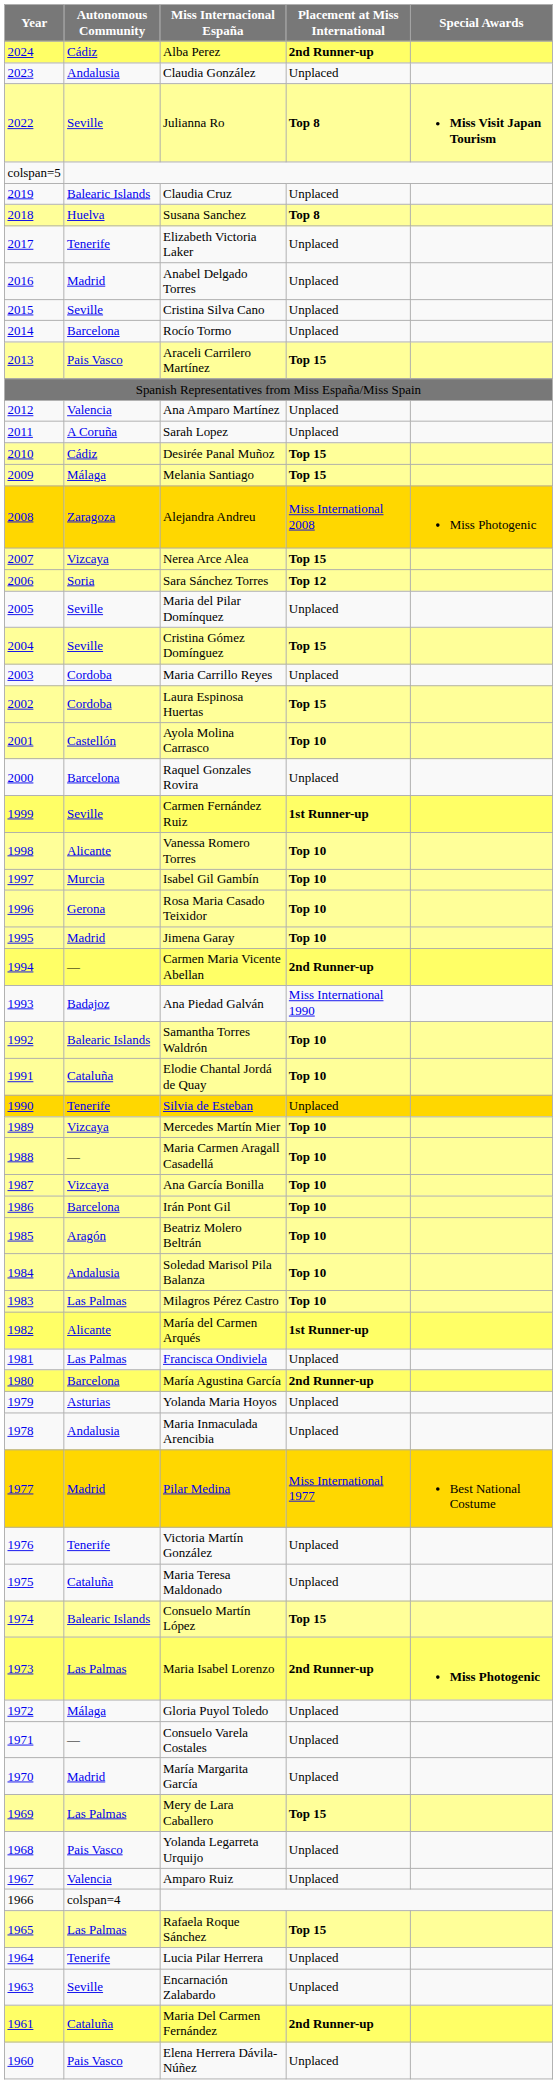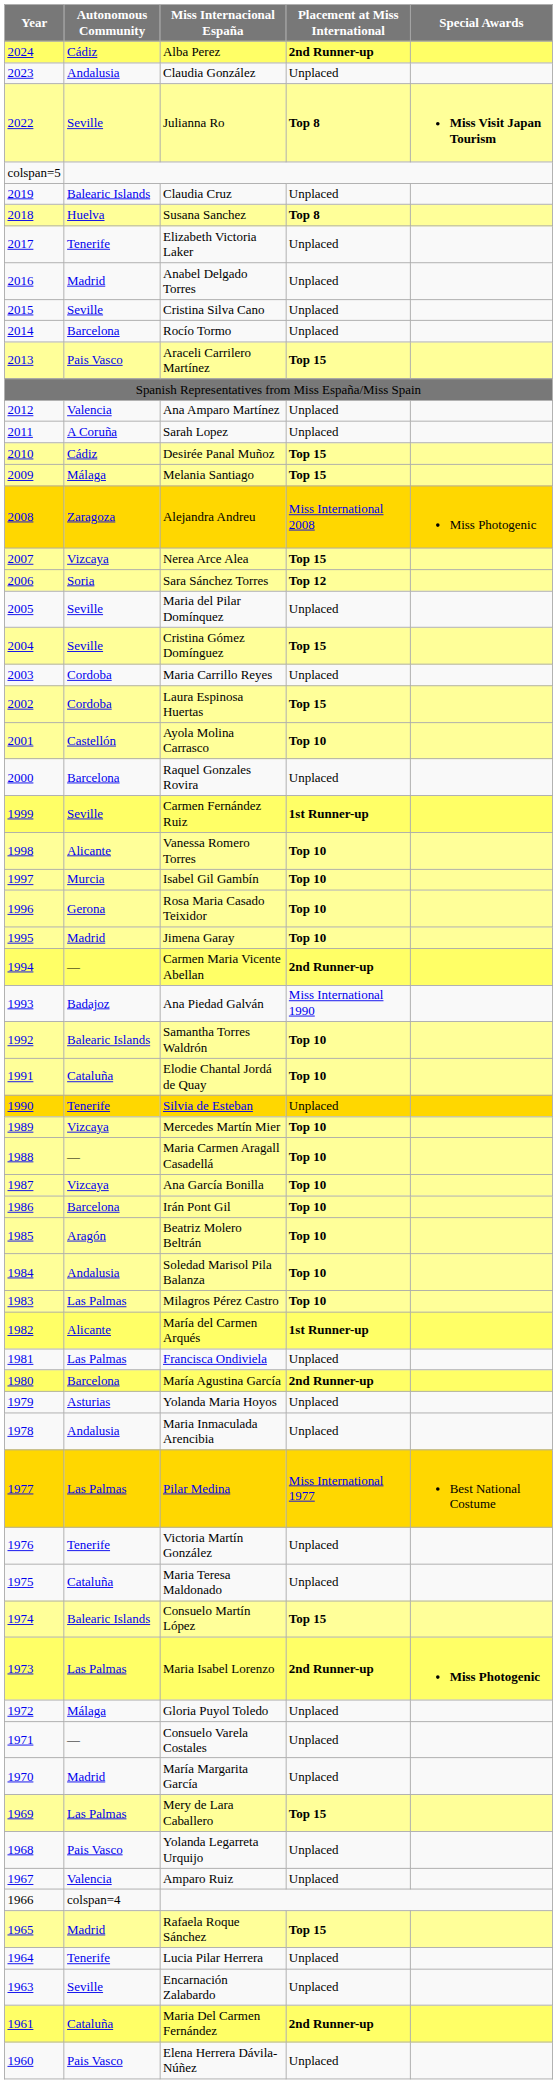(86, 1488) Madrid -> (97, 1488) Las Palmas
(97, 1929) Las Palmas -> (86, 1929) Madrid
